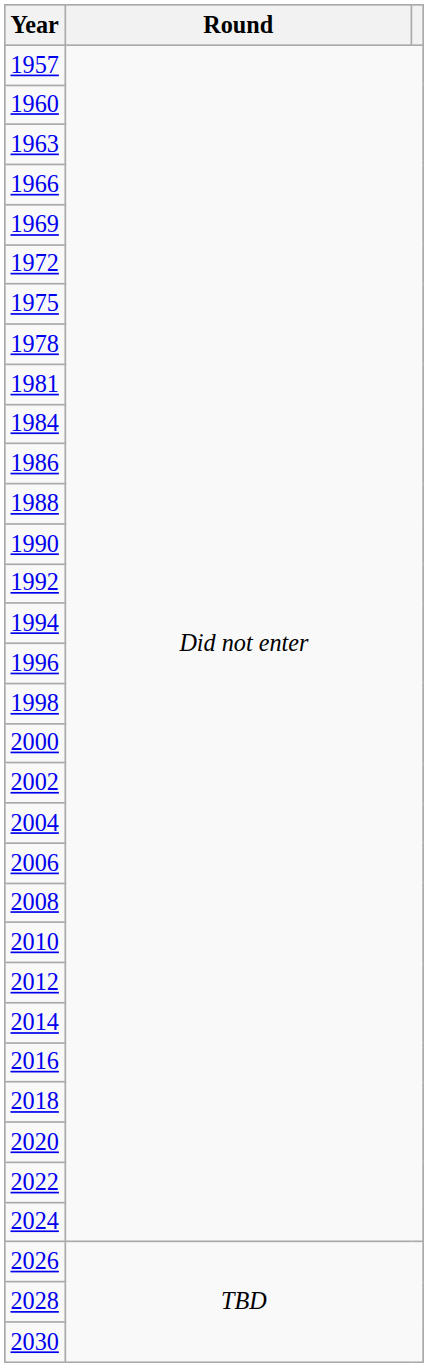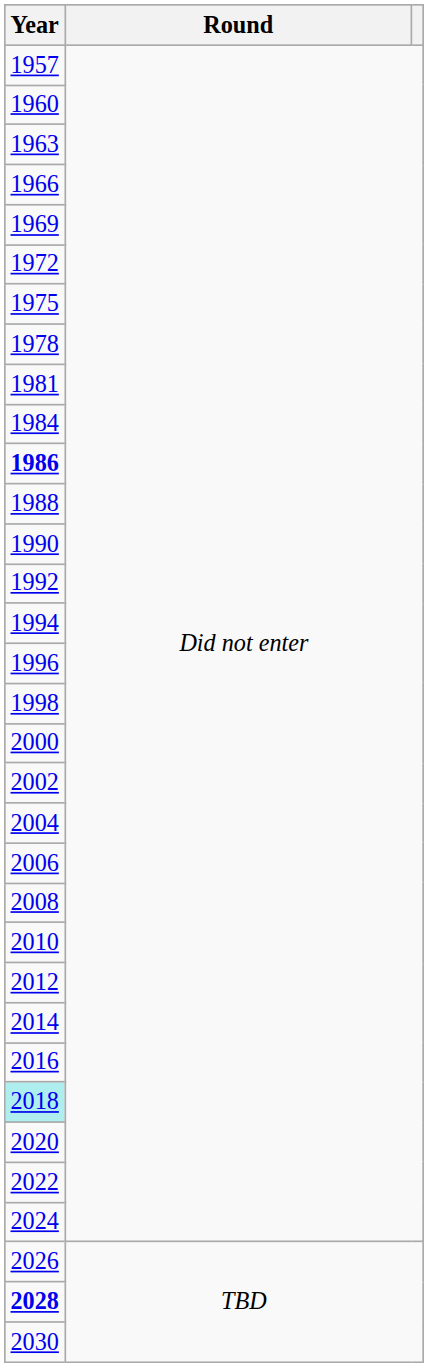(35, 463) normal -> (35, 463) bold
(35, 1102) no background -> (35, 1102) paleturquoise background
(35, 1301) normal -> (35, 1301) bold
